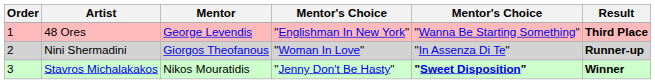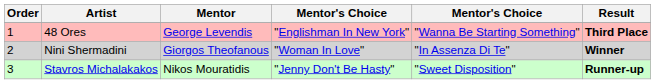(614, 50) Runner-up -> (605, 50) Winner
(470, 69) bold -> (465, 69) normal
(605, 69) Winner -> (614, 69) Runner-up
